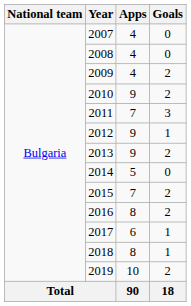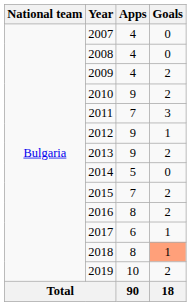(168, 251) no background -> (168, 251) lightsalmon background
